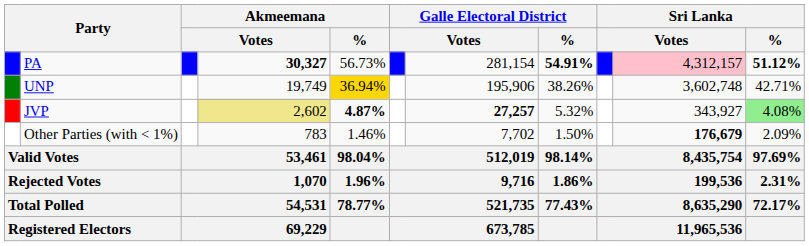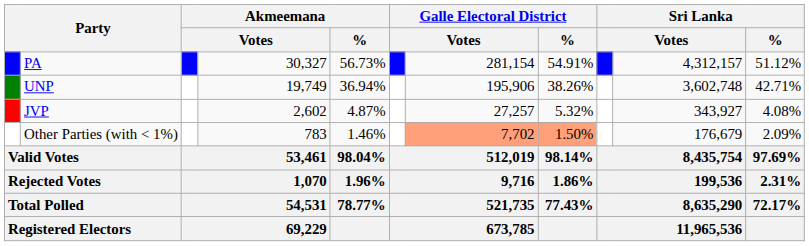(306, 63) bold -> (306, 63) normal
(569, 63) bold -> (570, 63) normal
(713, 63) pink background -> (713, 63) no background
(777, 63) bold -> (778, 63) normal
(363, 87) gold background -> (363, 87) no background
(310, 110) khaki background -> (310, 110) no background
(365, 110) bold -> (366, 110) normal
(514, 110) bold -> (514, 110) normal
(782, 110) lightgreen background -> (782, 110) no background
(518, 134) no background -> (518, 134) lightsalmon background
(574, 134) no background -> (574, 134) lightsalmon background
(718, 134) bold -> (718, 134) normal
